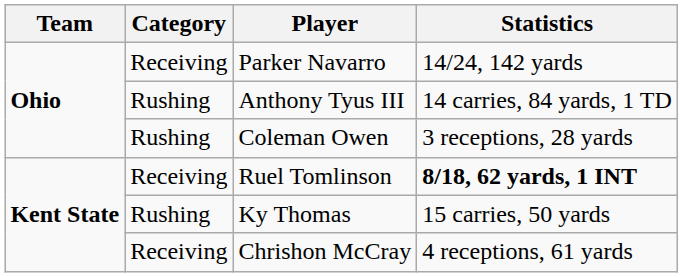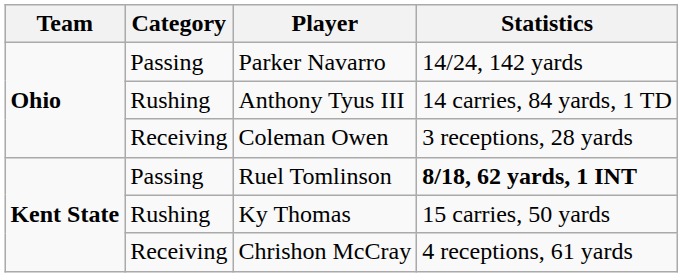(179, 61) Receiving -> (167, 61) Passing
(170, 137) Rushing -> (179, 137) Receiving
(179, 175) Receiving -> (167, 175) Passing
